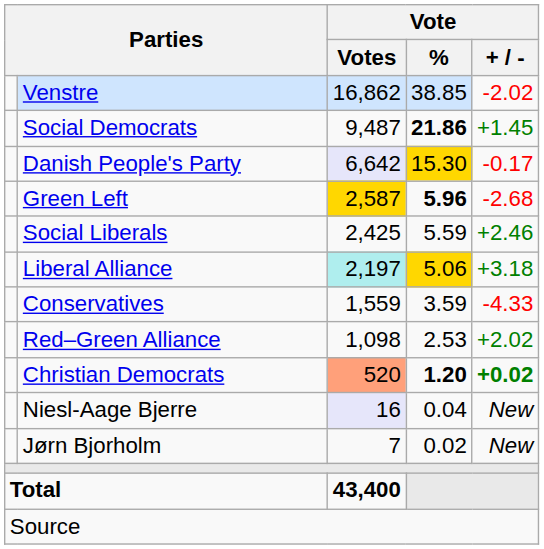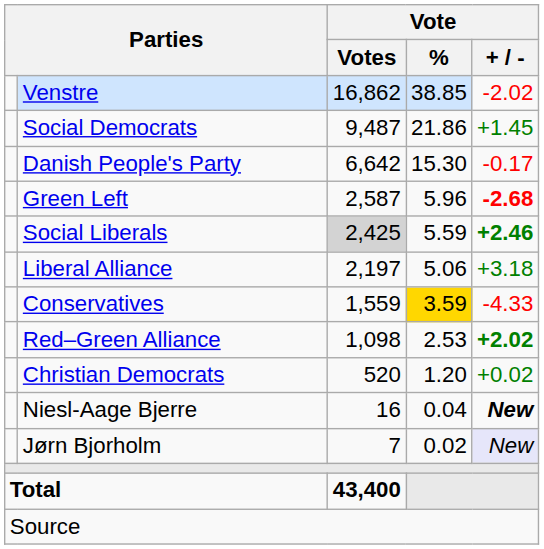(439, 127) bold -> (439, 127) normal
(373, 163) lavender background -> (373, 163) no background
(439, 163) gold background -> (439, 163) no background
(373, 198) gold background -> (373, 198) no background
(445, 198) bold -> (445, 198) normal
(508, 198) normal -> (508, 198) bold
(373, 233) no background -> (373, 233) lightgrey background
(505, 233) normal -> (505, 233) bold
(373, 269) paleturquoise background -> (373, 269) no background
(445, 269) gold background -> (445, 269) no background
(445, 304) no background -> (445, 304) gold background
(505, 339) normal -> (505, 339) bold
(382, 374) lightsalmon background -> (382, 374) no background
(445, 374) bold -> (445, 374) normal
(505, 374) bold -> (505, 374) normal
(388, 410) lavender background -> (388, 410) no background
(511, 410) normal -> (510, 410) bold
(511, 445) no background -> (511, 445) lavender background
